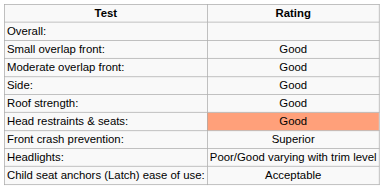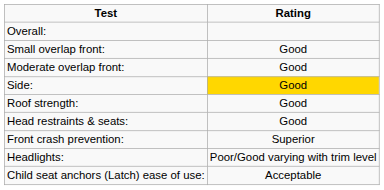(293, 85) no background -> (293, 85) gold background
(293, 121) lightsalmon background -> (293, 121) no background
